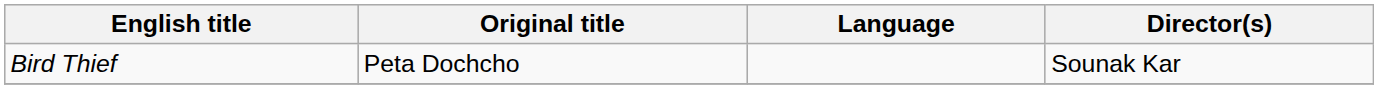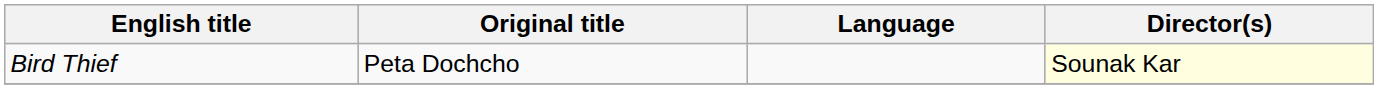(1116, 63) no background -> (1116, 63) lightyellow background
